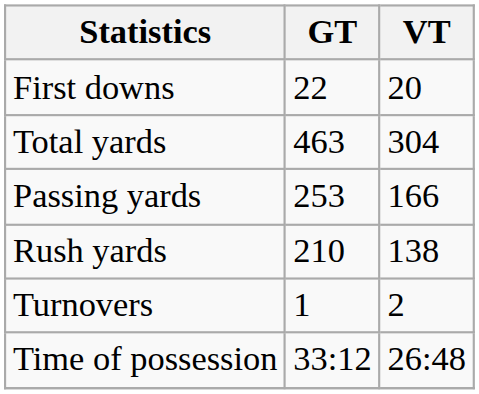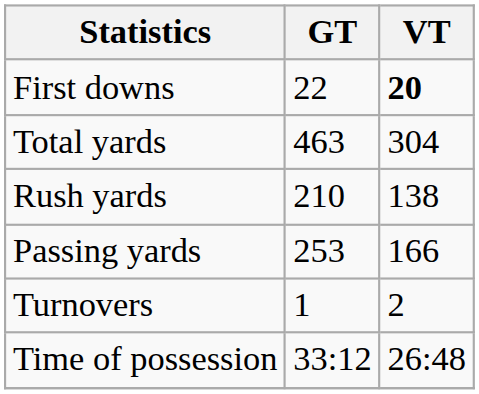(405, 86) normal -> (405, 86) bold
rows swapped: (90, 250) <-> (107, 195)
